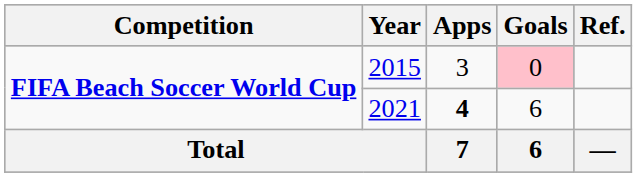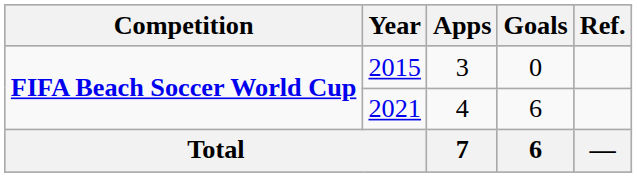(536, 66) pink background -> (536, 66) no background
(462, 108) bold -> (462, 108) normal
